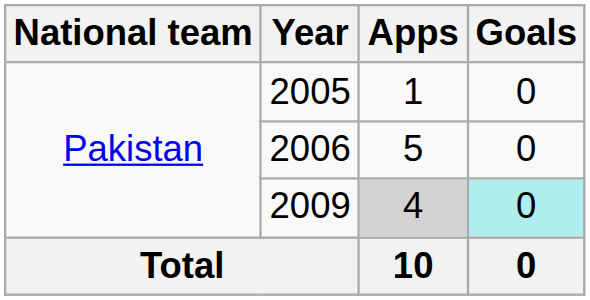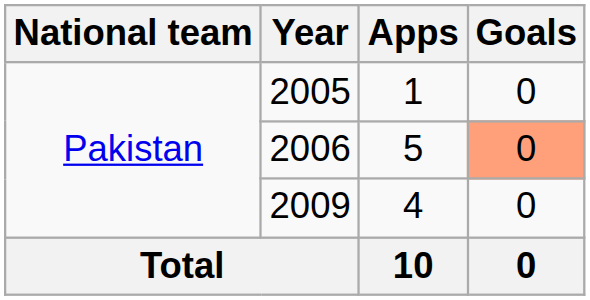(526, 149) no background -> (526, 149) lightsalmon background
(413, 206) lightgrey background -> (413, 206) no background
(526, 206) paleturquoise background -> (526, 206) no background
